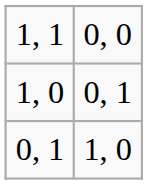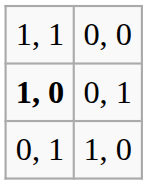(40, 92) normal -> (40, 92) bold
